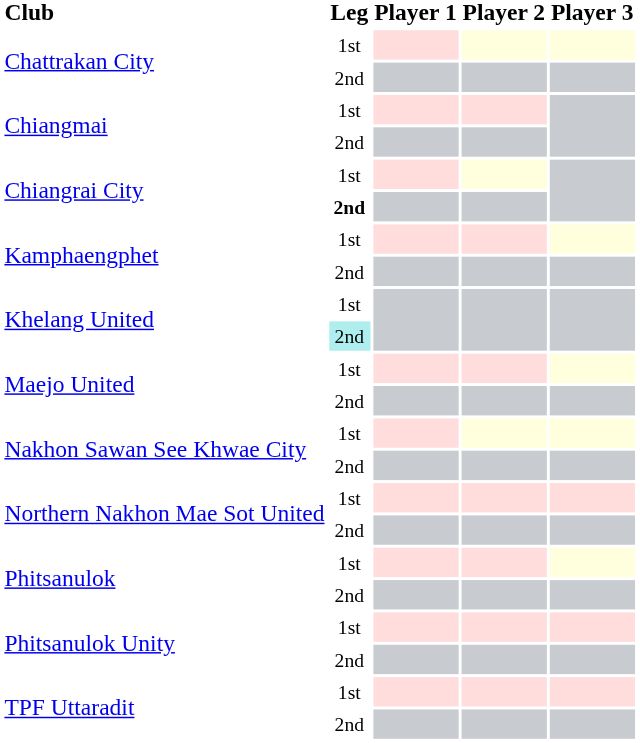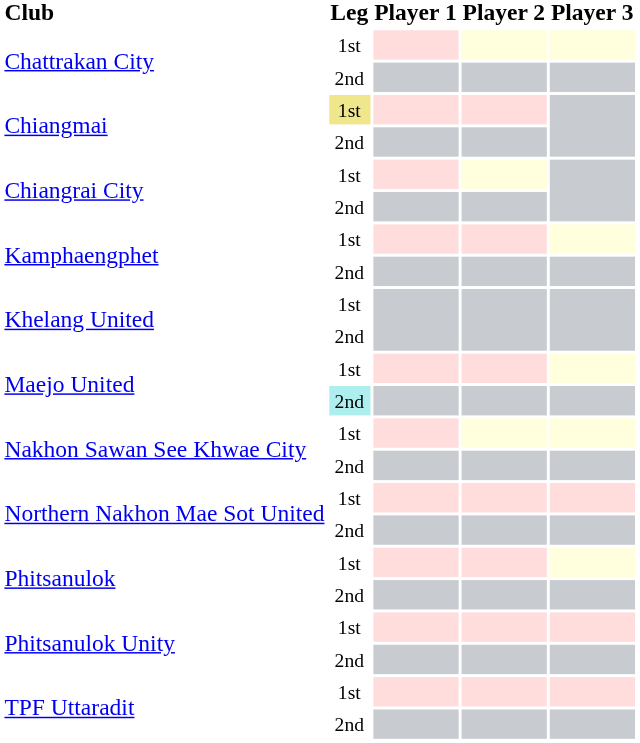(349, 110) no background -> (349, 110) khaki background
(349, 206) bold -> (349, 207) normal
(349, 337) paleturquoise background -> (349, 337) no background
(349, 401) no background -> (349, 401) paleturquoise background
